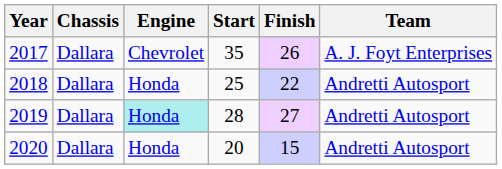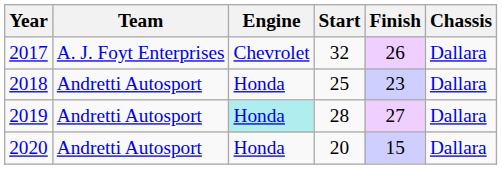columns swapped: (88, 20) <-> (408, 20)
(234, 52) 35 -> (339, 52) 32
(290, 84) 22 -> (395, 84) 23
